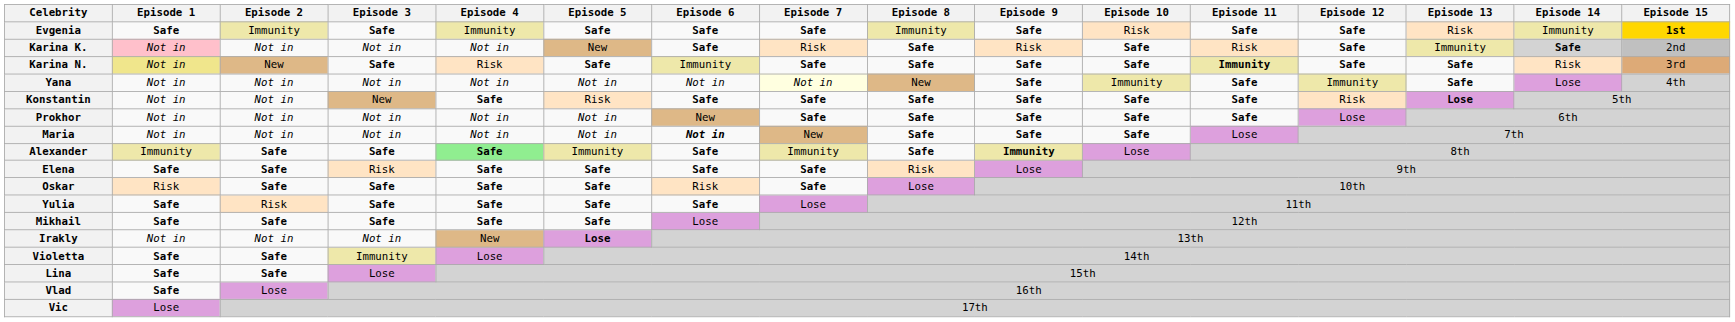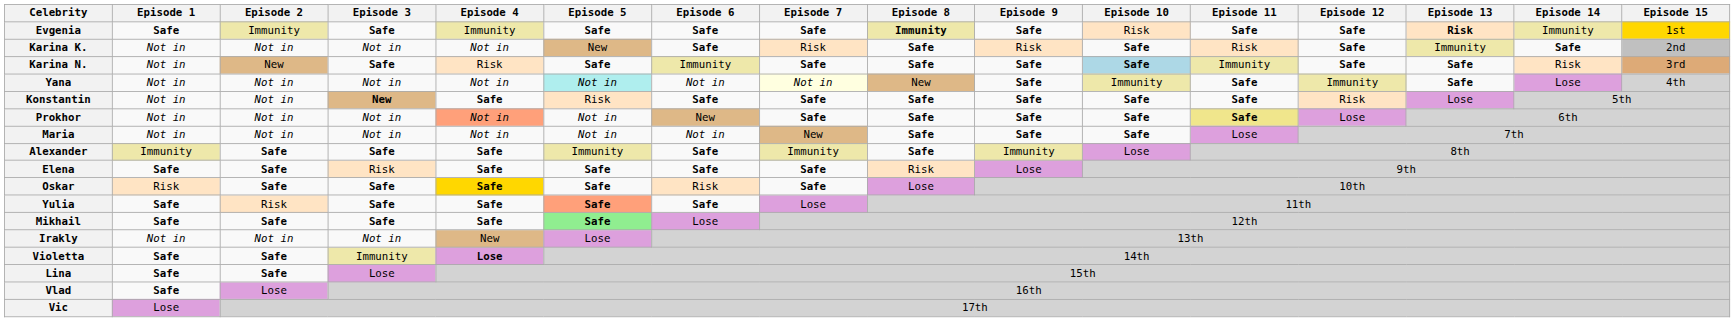(921, 31) normal -> (921, 31) bold
(1460, 31) normal -> (1460, 31) bold
(1676, 31) bold -> (1676, 31) normal
(166, 48) pink background -> (166, 48) no background
(1568, 48) lightgrey background -> (1568, 48) no background
(166, 65) khaki background -> (166, 65) no background
(1137, 65) no background -> (1137, 65) lightblue background
(1244, 65) bold -> (1244, 65) normal
(597, 83) no background -> (597, 83) paleturquoise background
(382, 100) normal -> (382, 100) bold
(1460, 100) bold -> (1460, 100) normal
(490, 118) no background -> (490, 118) lightsalmon background
(1244, 118) no background -> (1244, 118) khaki background
(705, 135) bold -> (705, 135) normal
(490, 152) lightgreen background -> (490, 152) no background
(1029, 152) bold -> (1029, 152) normal
(490, 187) no background -> (490, 187) gold background
(597, 204) no background -> (597, 204) lightsalmon background
(597, 222) no background -> (597, 222) lightgreen background
(597, 239) bold -> (597, 239) normal
(490, 256) normal -> (490, 256) bold
